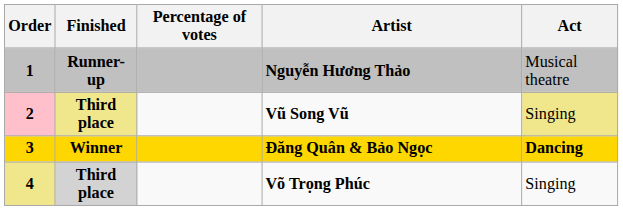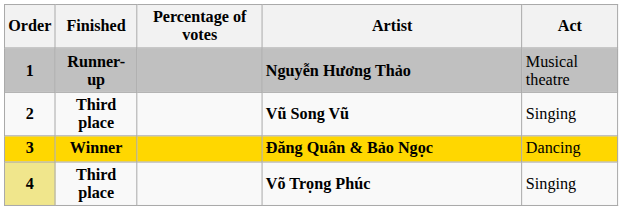(30, 114) pink background -> (30, 114) no background
(96, 114) khaki background -> (96, 114) no background
(550, 114) khaki background -> (551, 114) no background
(554, 148) bold -> (553, 148) normal
(96, 183) lightgrey background -> (96, 183) no background
